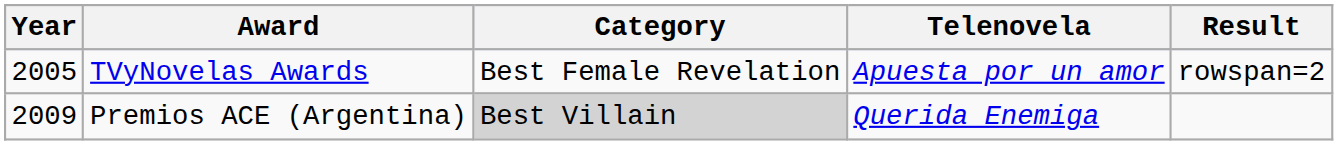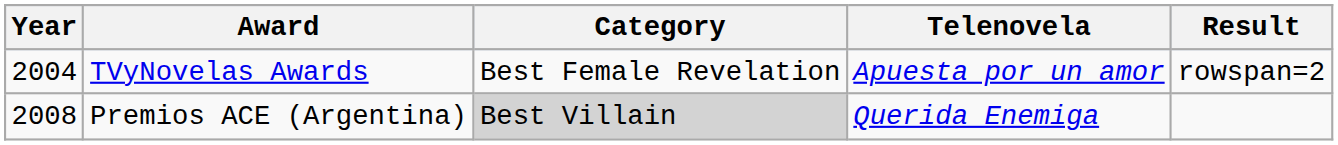(44, 72) 2005 -> (44, 72) 2004
(44, 116) 2009 -> (44, 116) 2008
